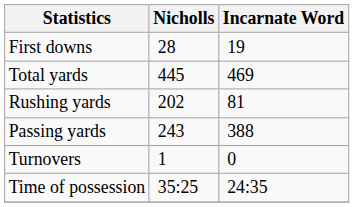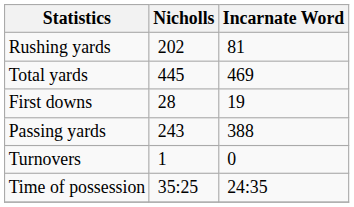rows swapped: (50, 46) <-> (60, 103)
